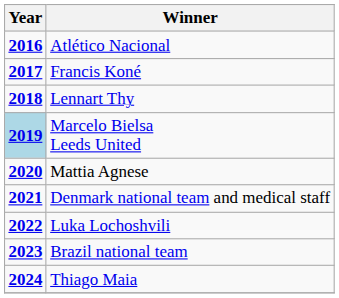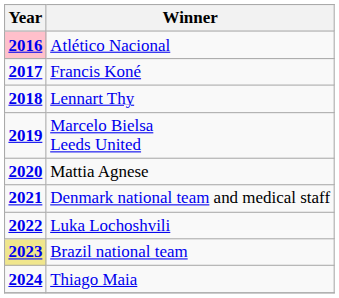(25, 44) no background -> (25, 44) pink background
(25, 135) lightblue background -> (25, 135) no background
(25, 252) no background -> (25, 252) khaki background
